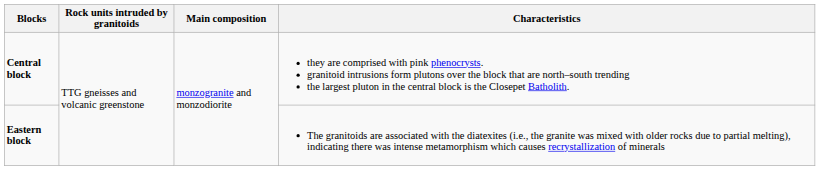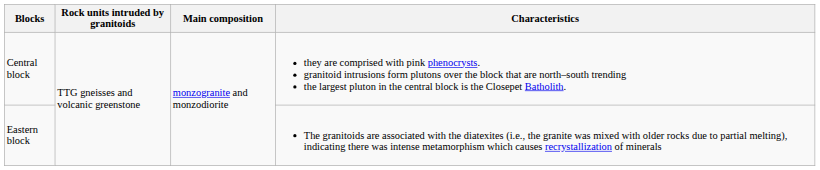(24, 68) bold -> (22, 68) normal
(24, 135) bold -> (22, 135) normal
